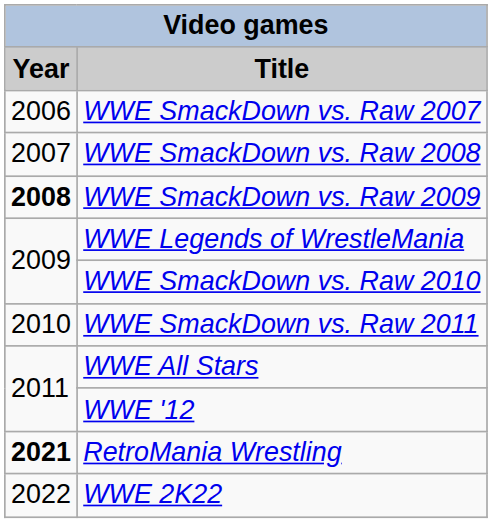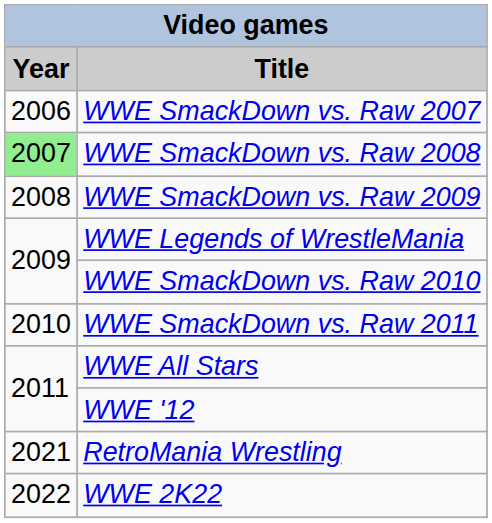(41, 153) no background -> (41, 153) lightgreen background
(41, 196) bold -> (41, 196) normal
(41, 452) bold -> (41, 452) normal
